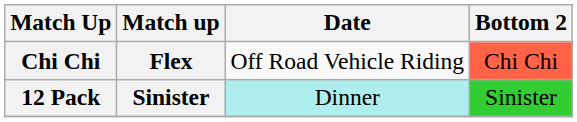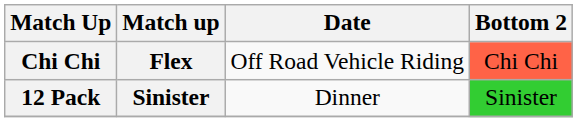(347, 97) paleturquoise background -> (347, 97) no background
